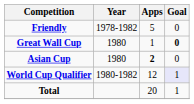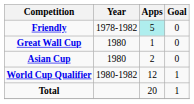(152, 28) no background -> (152, 28) paleturquoise background
(177, 44) bold -> (177, 44) normal
(152, 59) bold -> (152, 59) normal
(177, 75) lavender background -> (177, 75) no background
